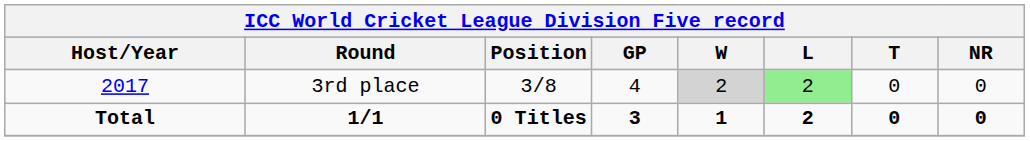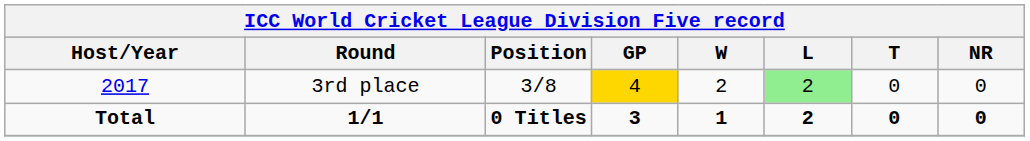(635, 86) no background -> (635, 86) gold background
(721, 86) lightgrey background -> (721, 86) no background
